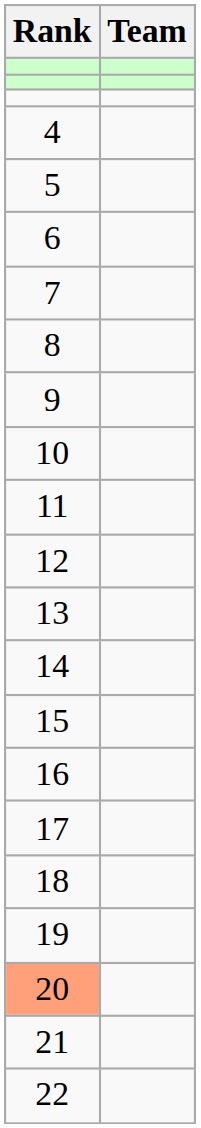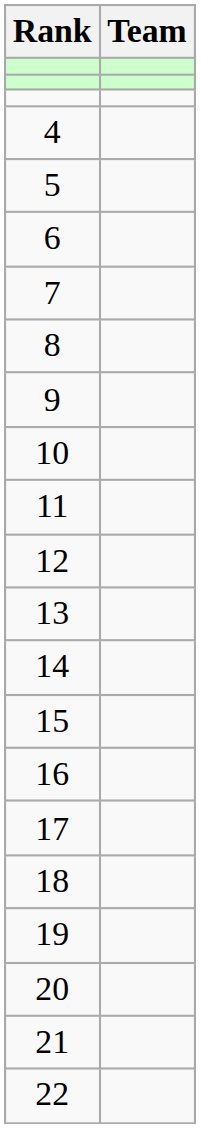(52, 988) lightsalmon background -> (52, 988) no background
